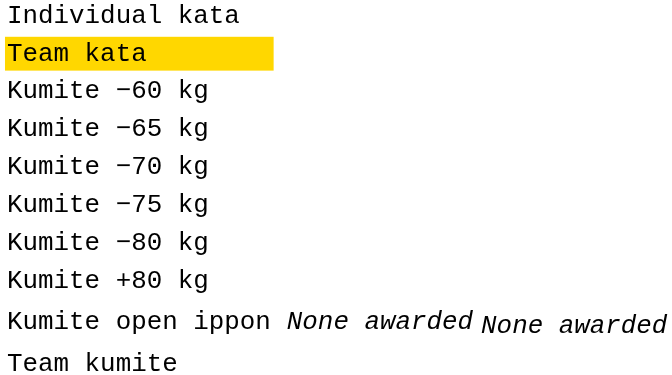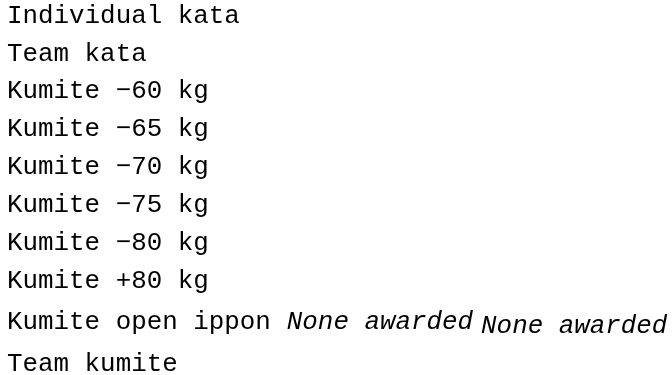(77, 54) gold background -> (77, 54) no background
